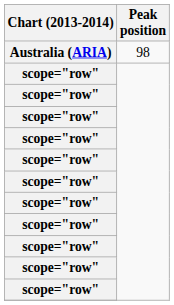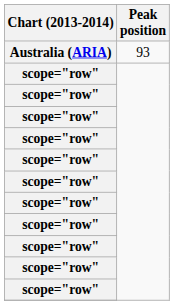(143, 52) 98 -> (143, 52) 93
